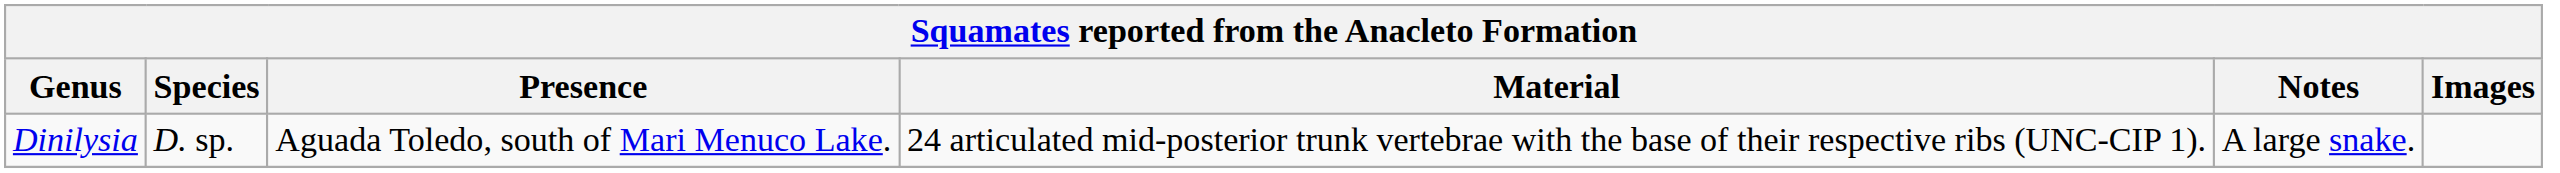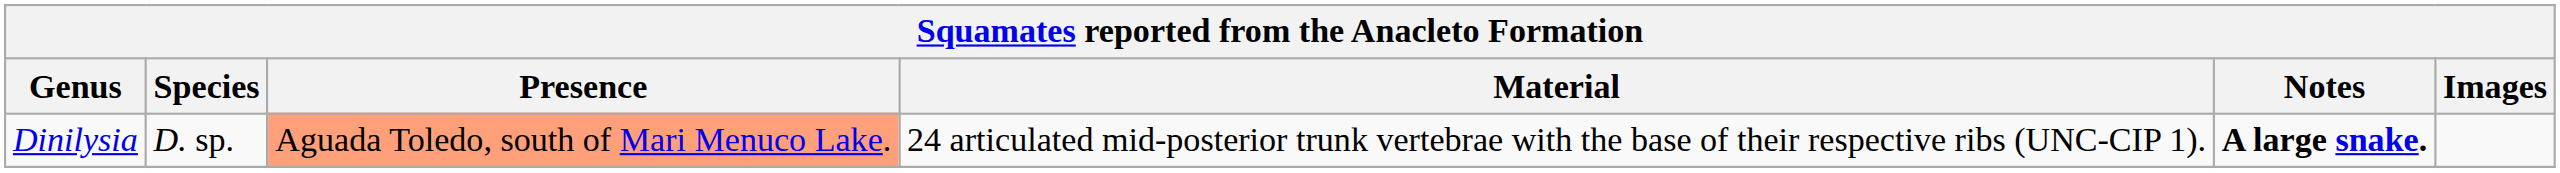(583, 139) no background -> (583, 139) lightsalmon background
(2318, 139) normal -> (2325, 139) bold
